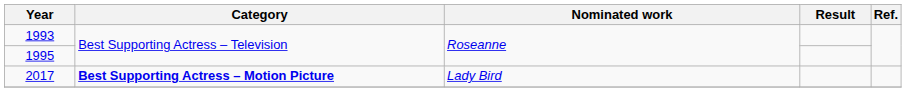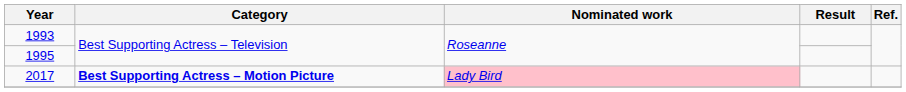(474, 76) no background -> (474, 76) pink background
